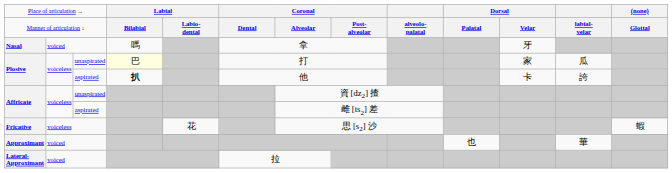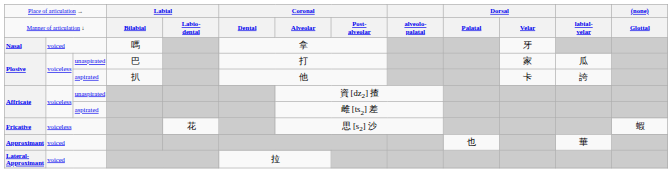(135, 61) lightyellow background -> (135, 61) no background
(135, 77) bold -> (135, 77) normal
